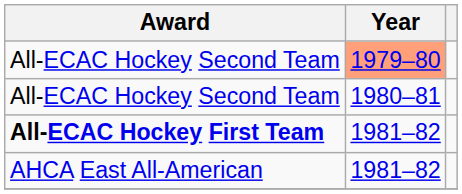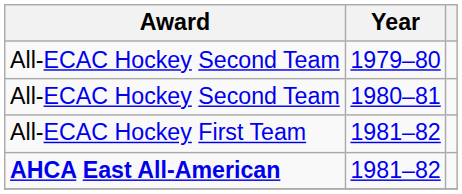(396, 59) lightsalmon background -> (396, 59) no background
(167, 133) bold -> (158, 133) normal
(136, 170) normal -> (145, 170) bold
